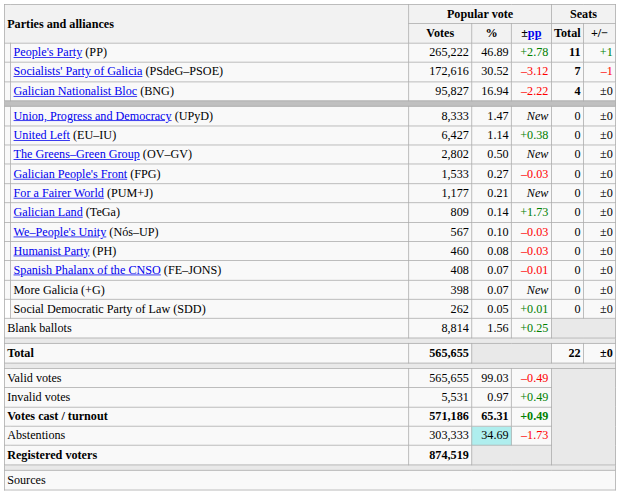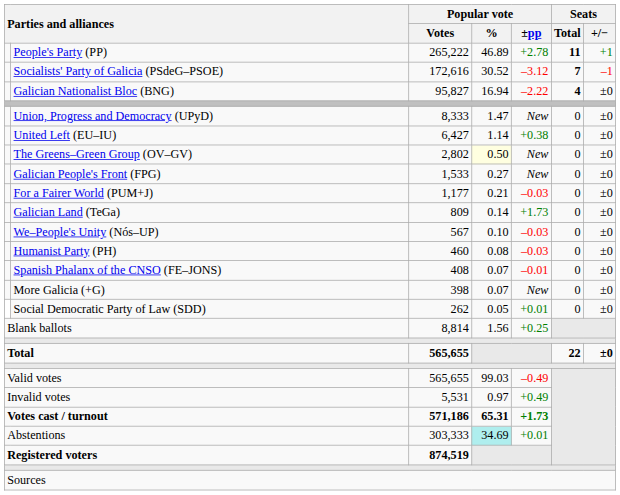(498, 154) no background -> (498, 154) lightyellow background
(535, 174) –0.03 -> (538, 174) New
(538, 193) New -> (535, 193) –0.03
(534, 416) +0.49 -> (534, 416) +1.73
(535, 435) –1.73 -> (534, 435) +0.01
